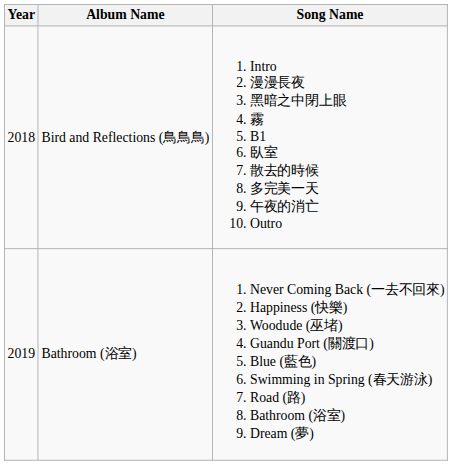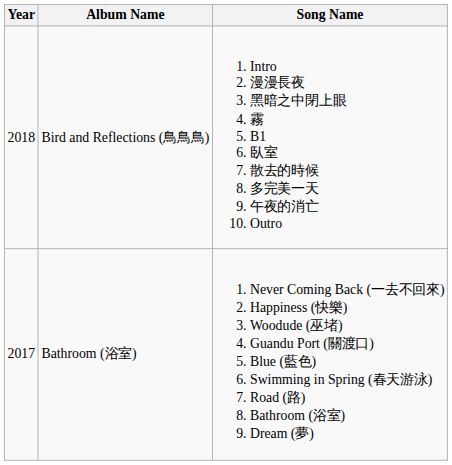(21, 354) 2019 -> (21, 354) 2017
